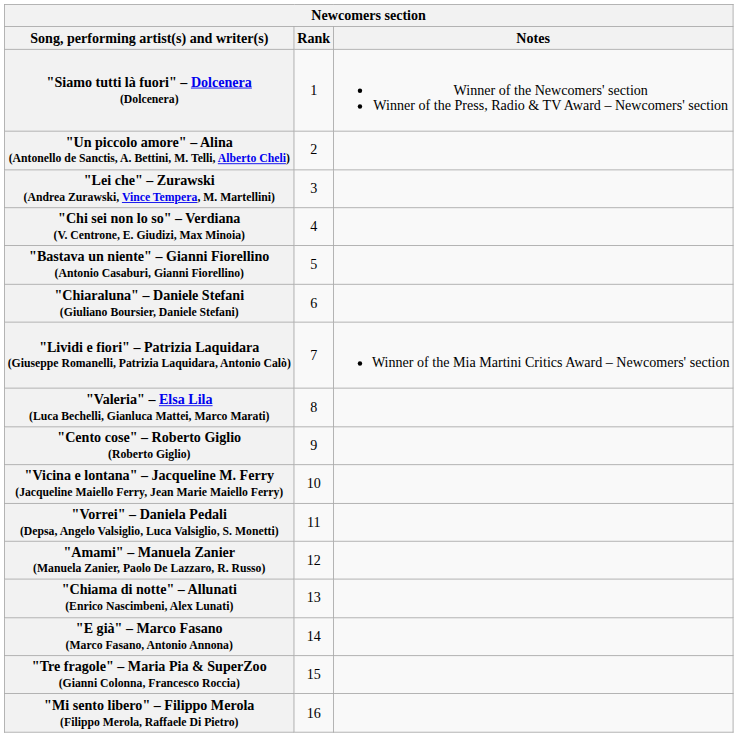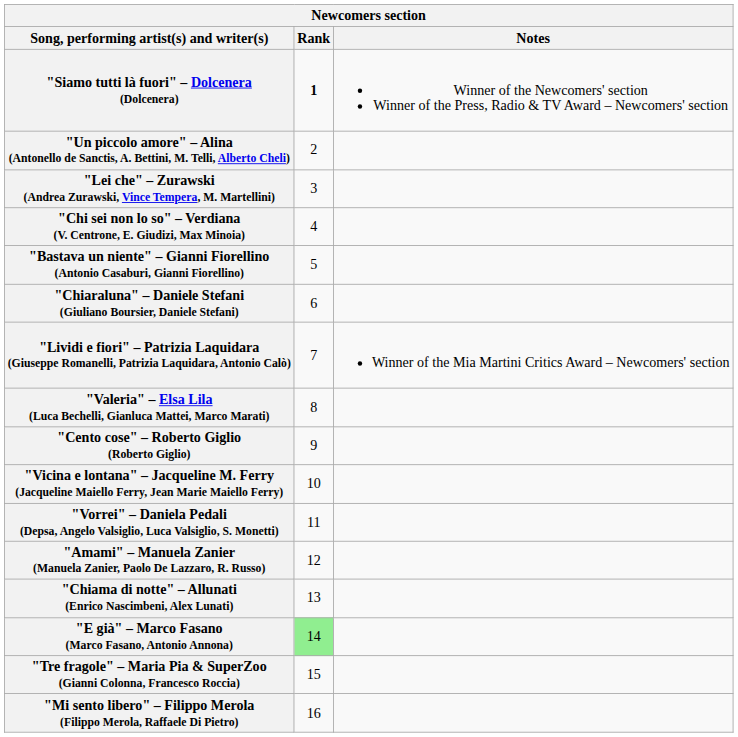(314, 90) normal -> (314, 90) bold
(314, 636) no background -> (314, 636) lightgreen background
